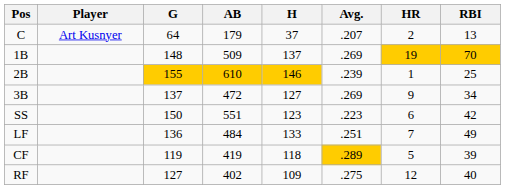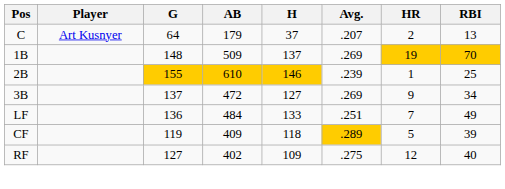- row: (21, 114)
(232, 154) 419 -> (232, 134) 409
